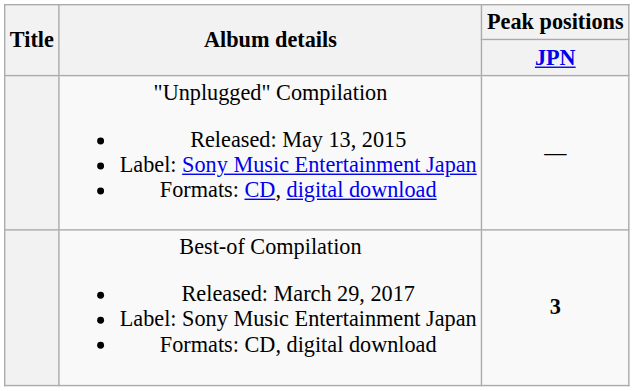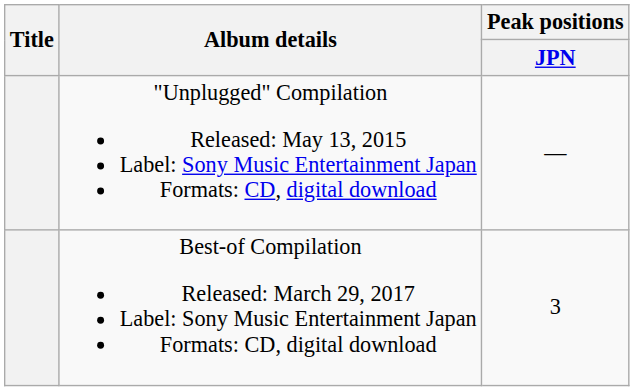(555, 307) bold -> (555, 307) normal
